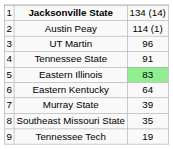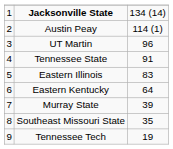(148, 74) lightgreen background -> (148, 74) no background
